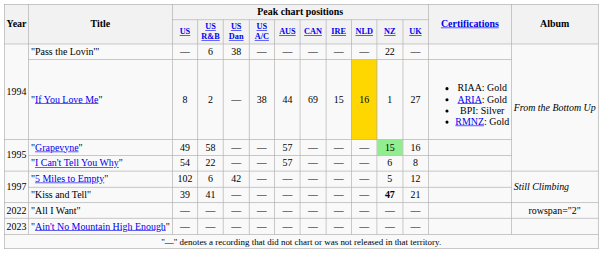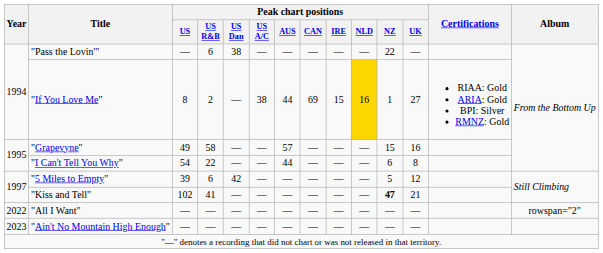(390, 147) lightgreen background -> (390, 147) no background
(287, 163) 57 -> (287, 163) 44
(185, 179) 102 -> (185, 179) 39
(185, 194) 39 -> (185, 194) 102
